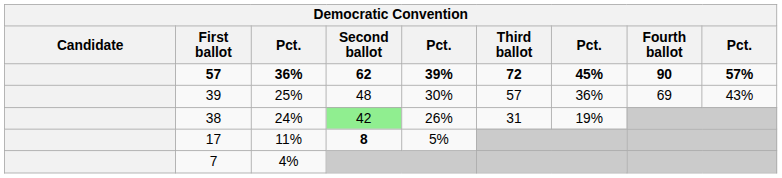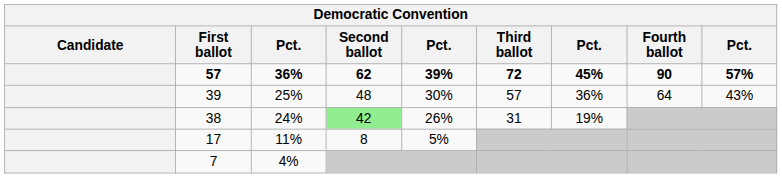(664, 96) 69 -> (664, 96) 64
(364, 140) bold -> (364, 140) normal
